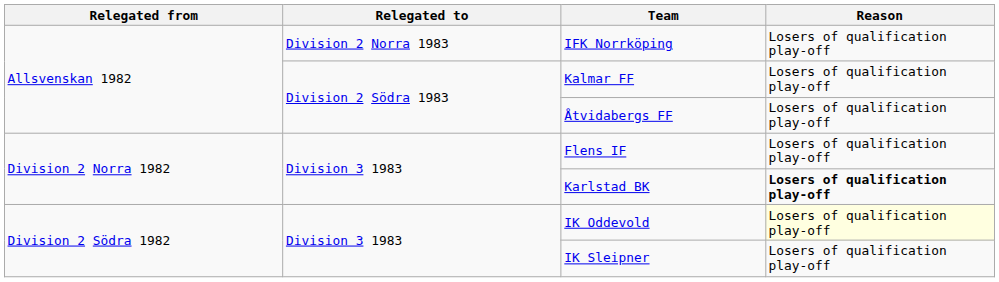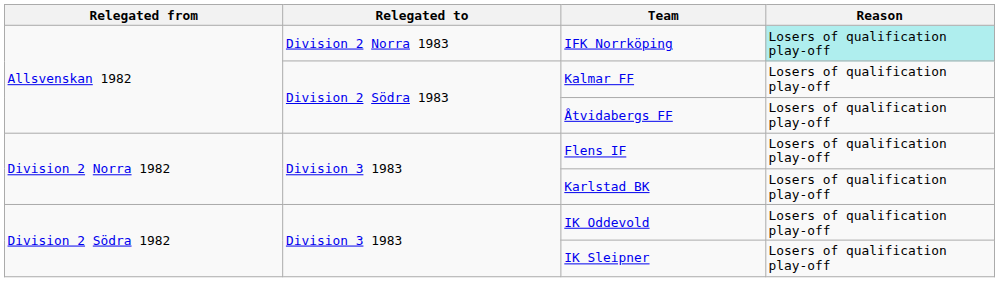(858, 43) no background -> (858, 43) paleturquoise background
(858, 187) bold -> (858, 187) normal
(858, 223) lightyellow background -> (858, 223) no background
